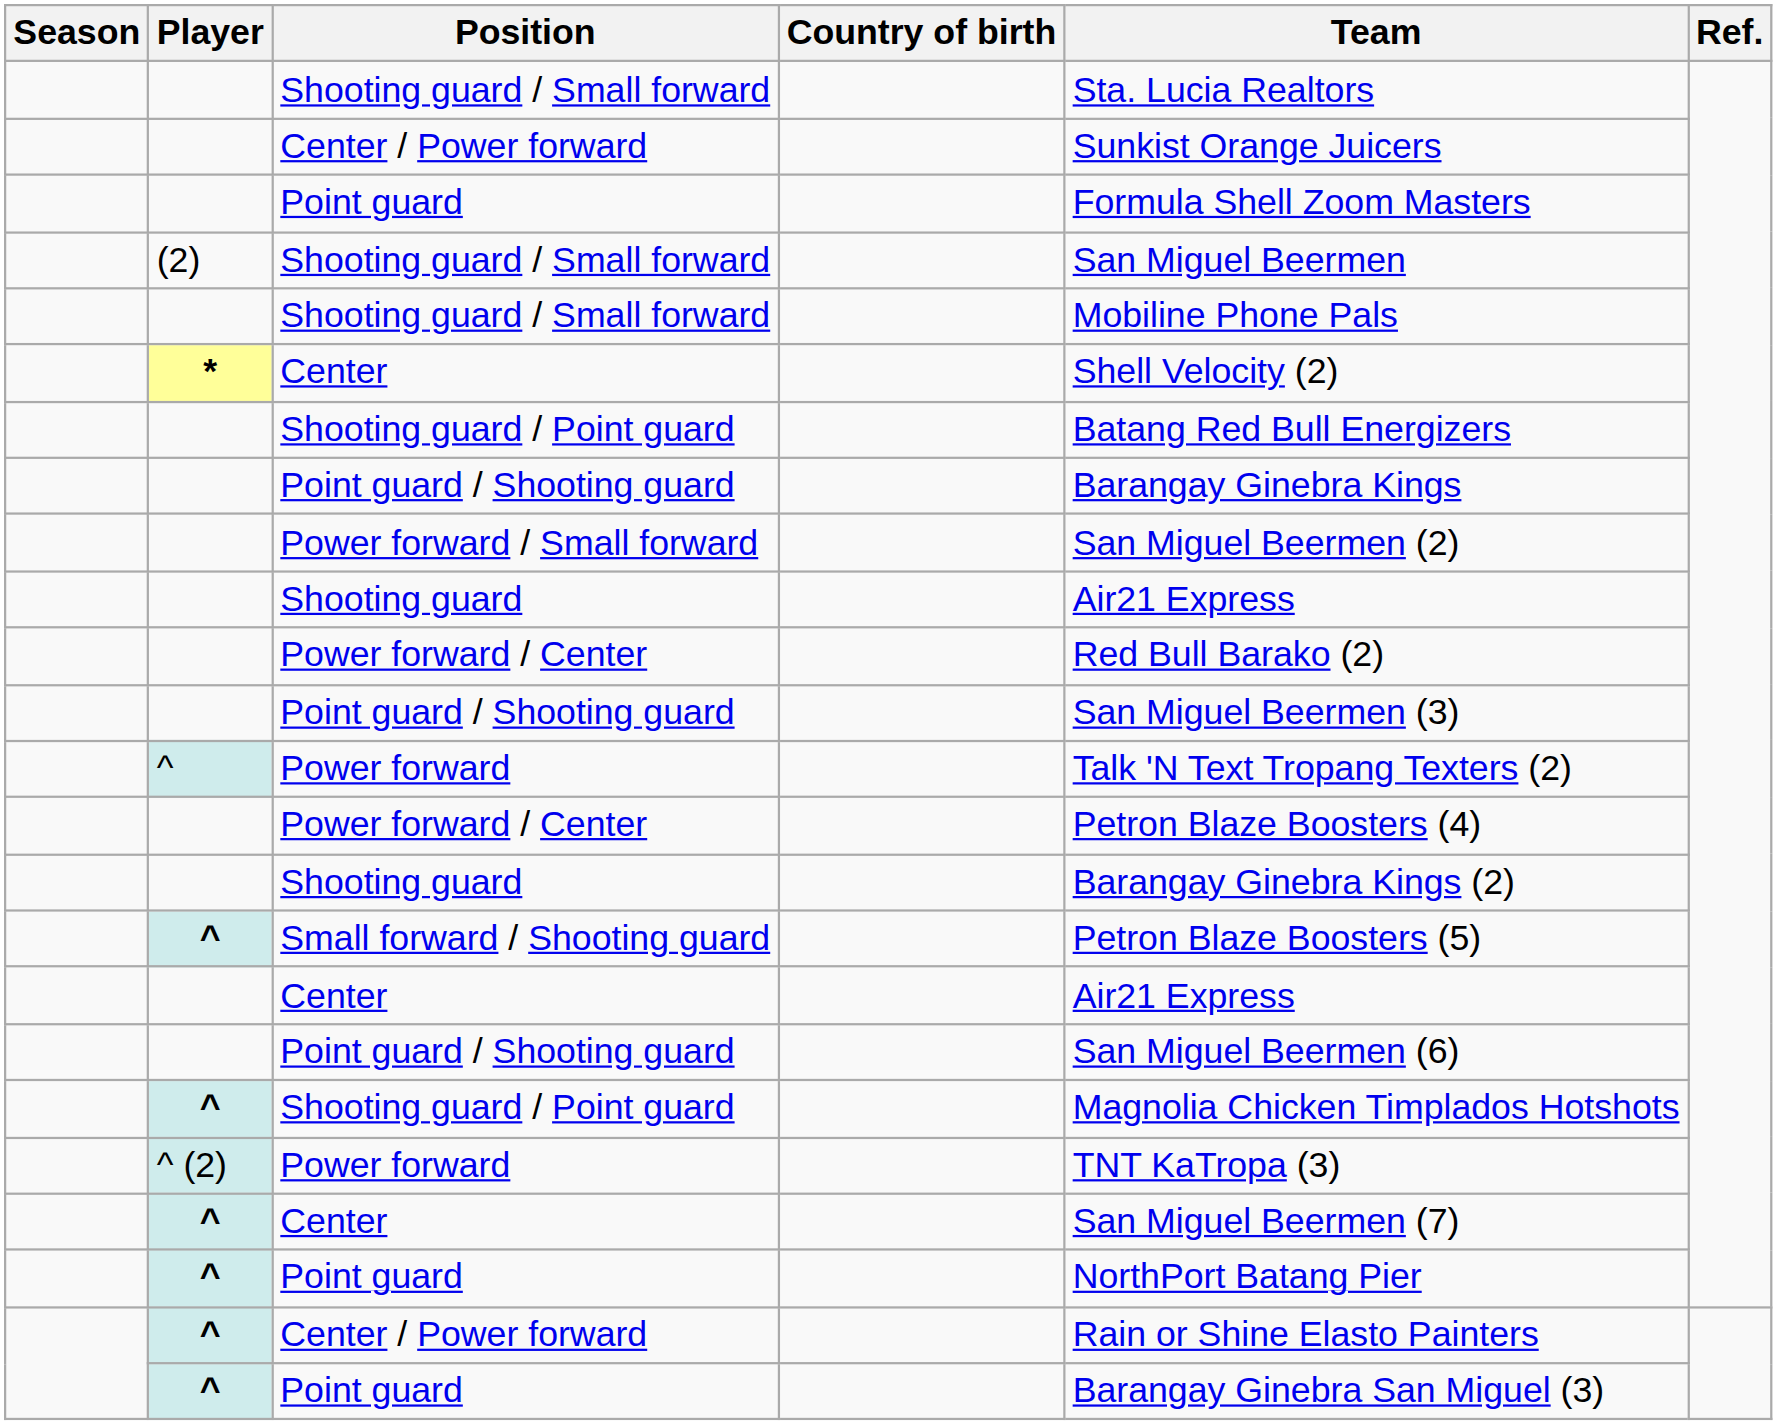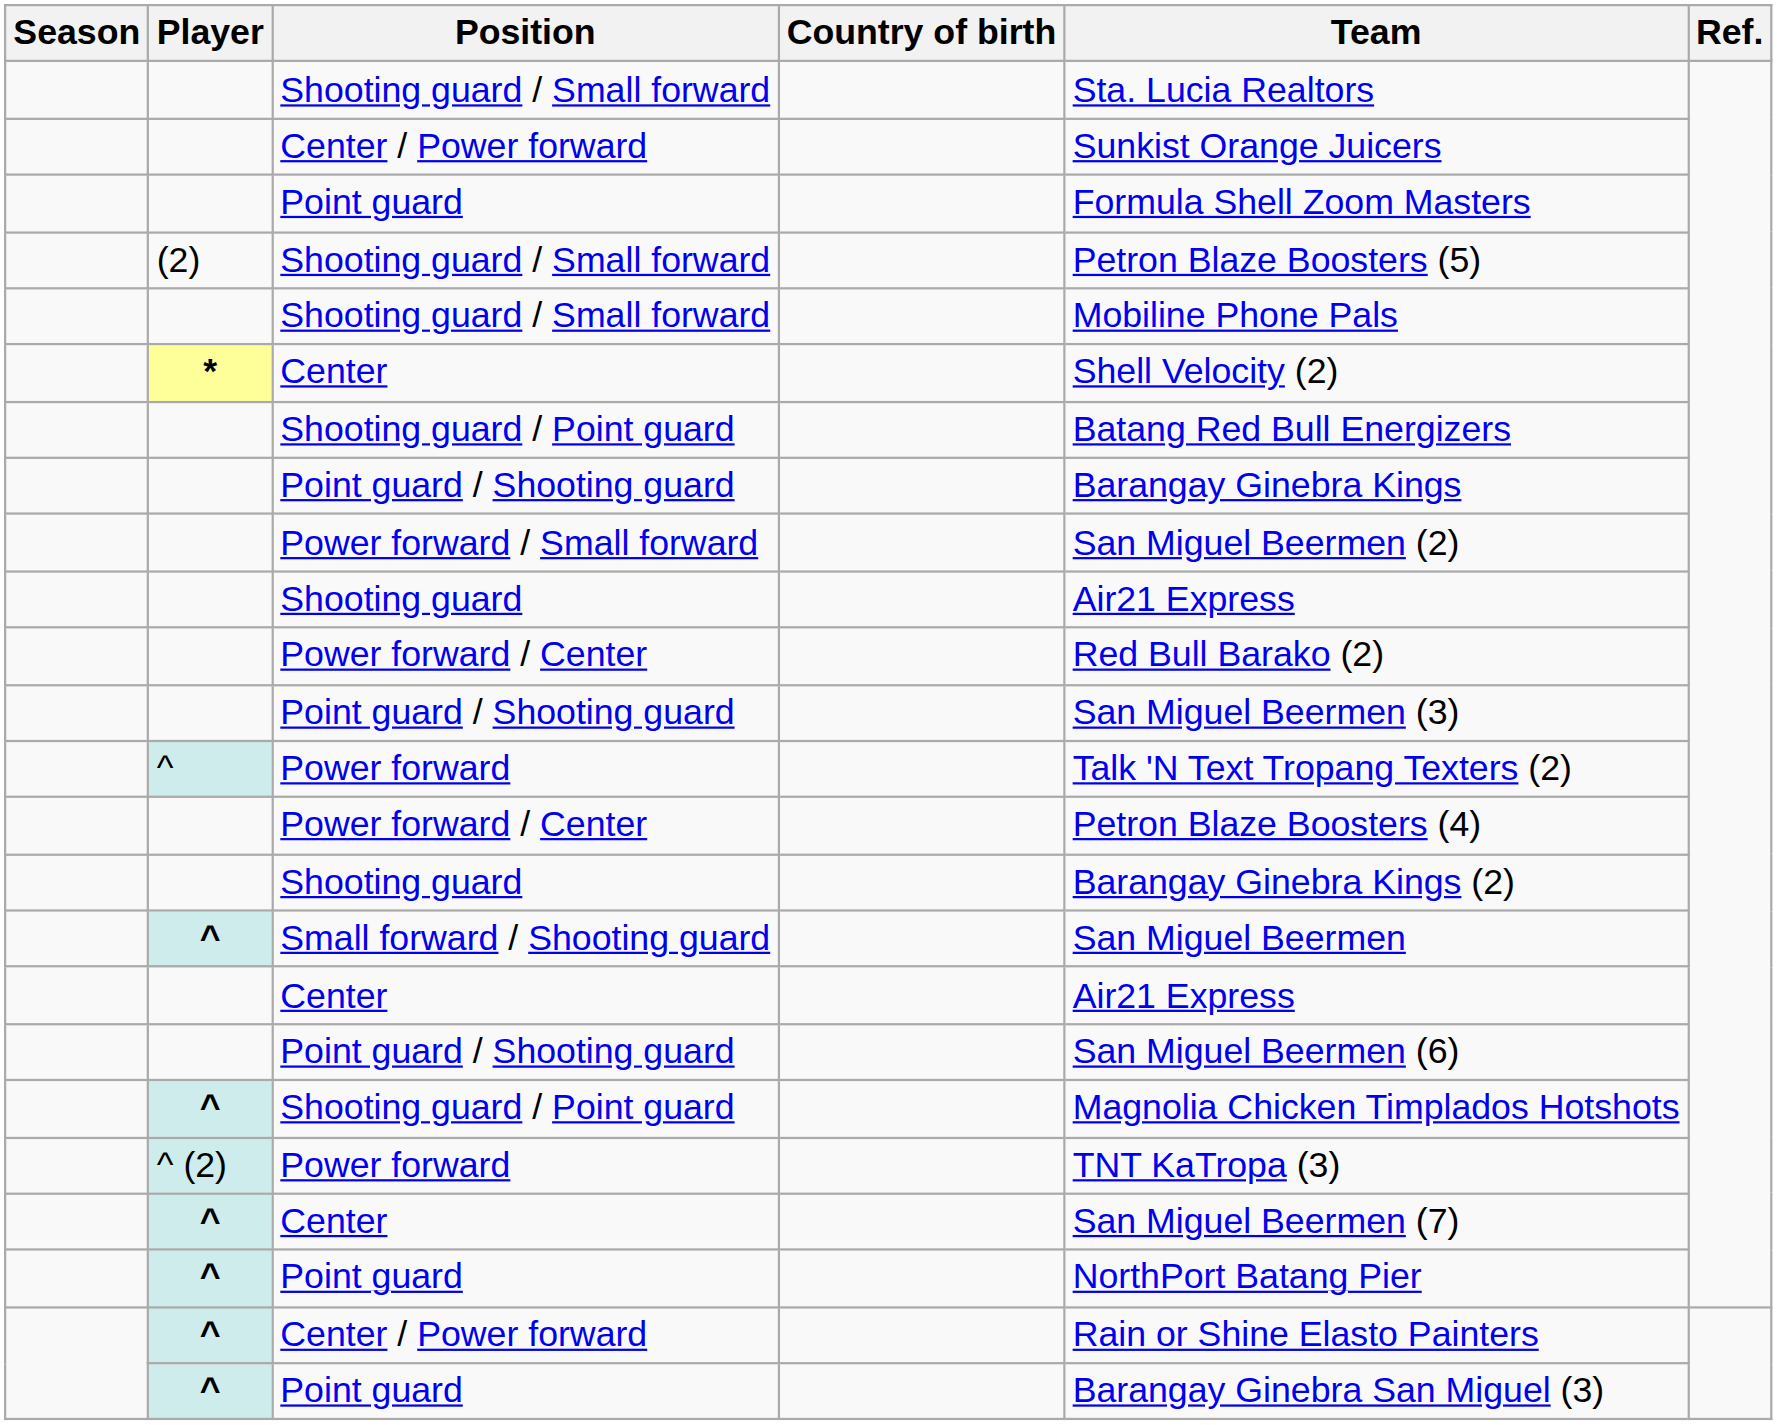(1239, 259) San Miguel Beermen -> (1277, 259) Petron Blaze Boosters (5)
(1277, 938) Petron Blaze Boosters (5) -> (1239, 938) San Miguel Beermen
